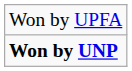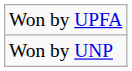(63, 50) bold -> (61, 50) normal
